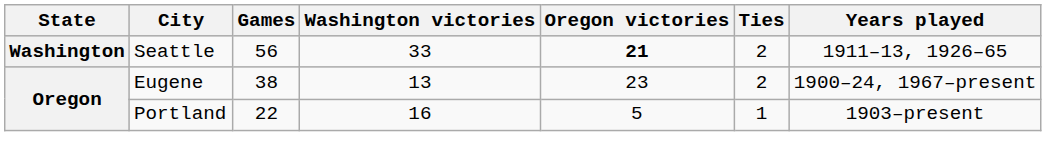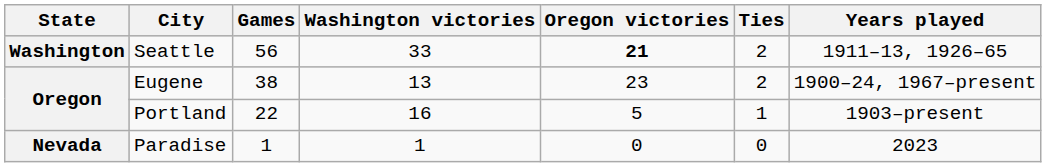+ row: (180, 146)
